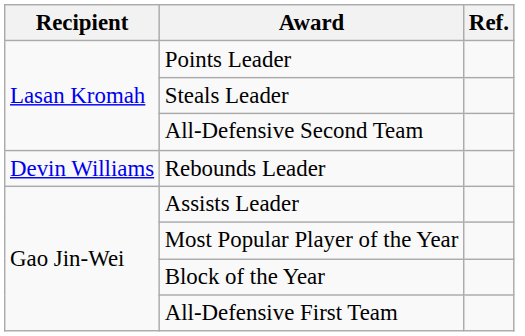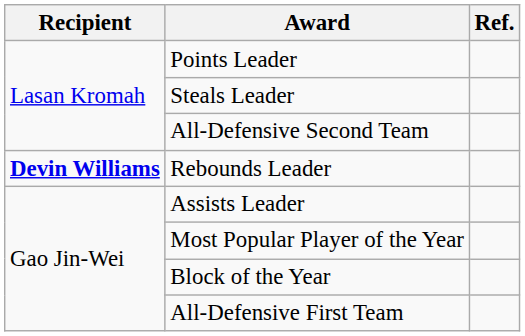(82, 167) normal -> (85, 167) bold
